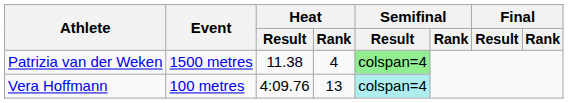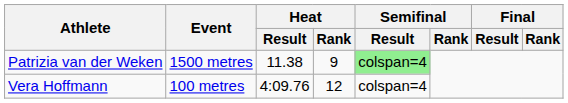(334, 63) 4 -> (334, 63) 9
(334, 86) 13 -> (334, 86) 12
(392, 86) paleturquoise background -> (392, 86) no background
